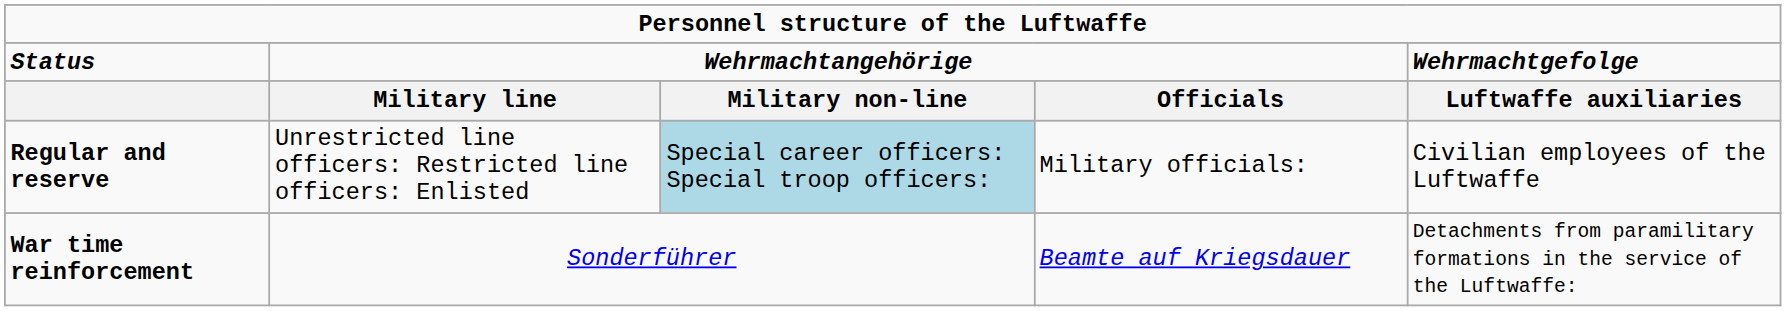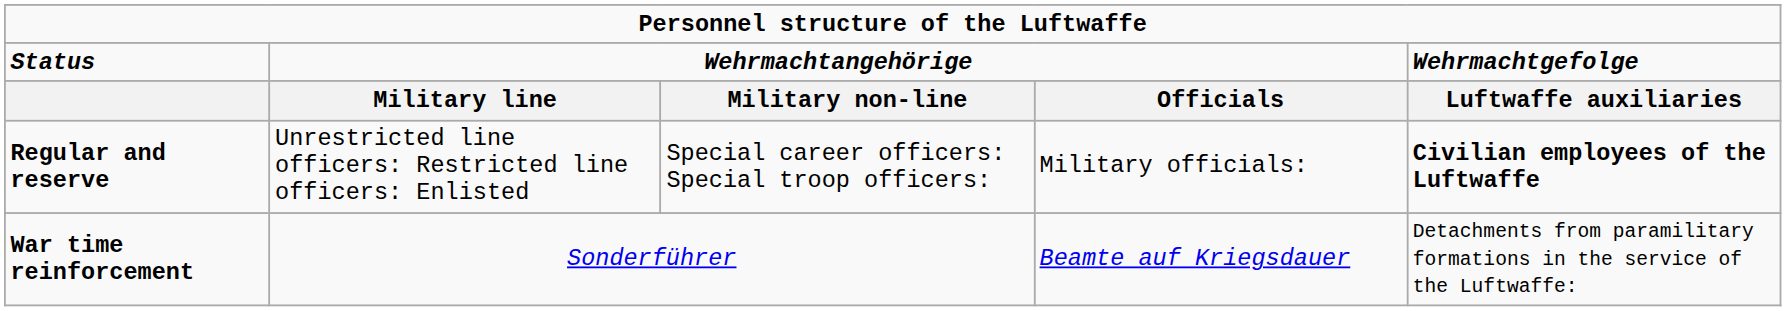(836, 166) lightblue background -> (836, 166) no background
(1589, 166) normal -> (1589, 166) bold
